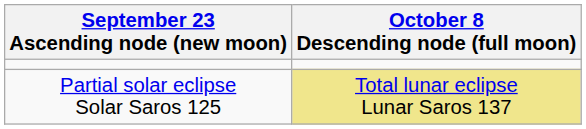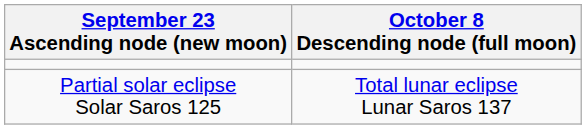(436, 96) khaki background -> (436, 96) no background
